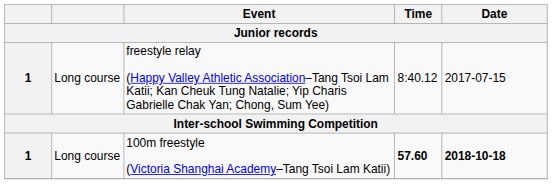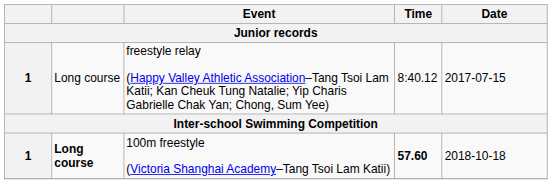(87, 156) normal -> (74, 156) bold
(475, 156) bold -> (475, 156) normal
